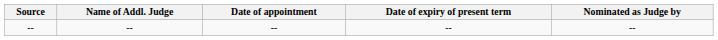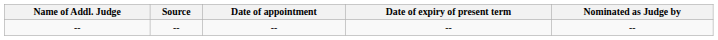columns swapped: (130, 12) <-> (31, 12)
